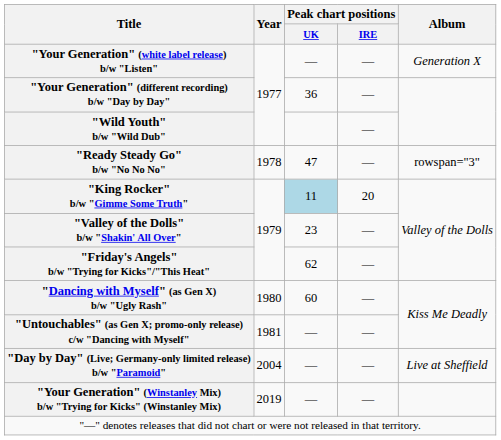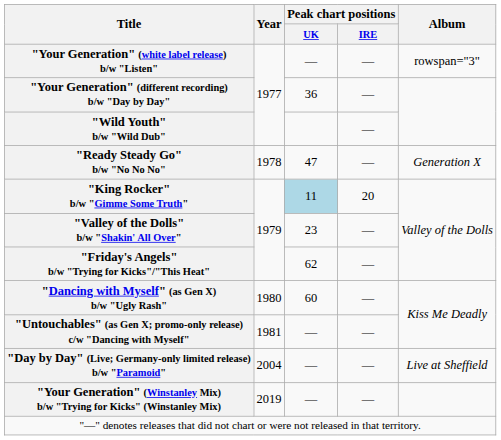(447, 61) Generation X -> (447, 61) rowspan="3"
(447, 162) rowspan="3" -> (447, 162) Generation X
